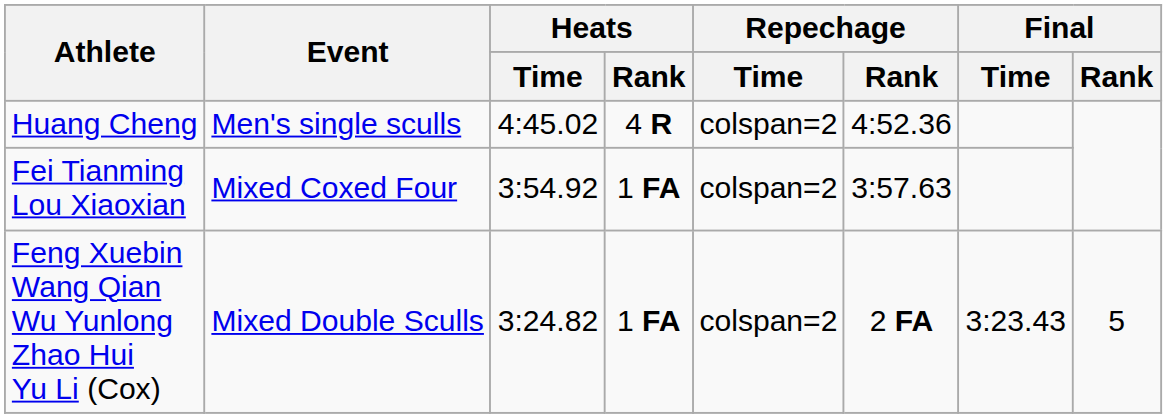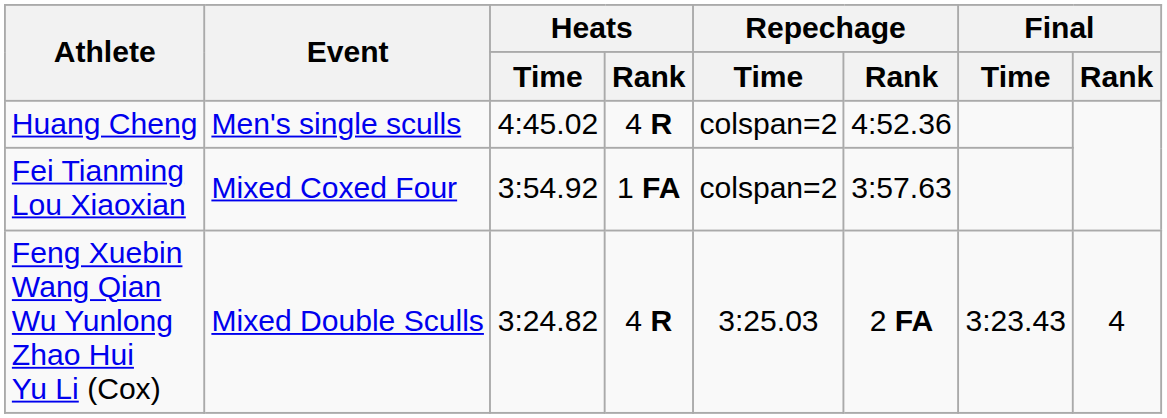(649, 320) 1 FA -> (649, 320) 4 R
(768, 320) colspan=2 -> (768, 320) 3:25.03
(1117, 320) 5 -> (1117, 320) 4
